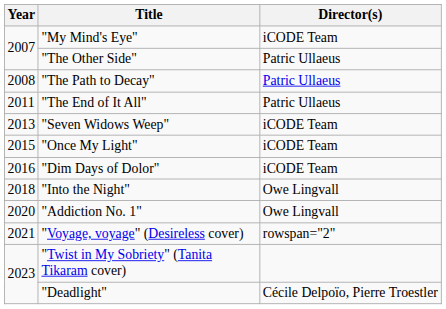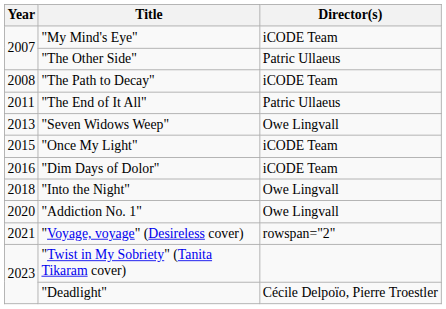(302, 80) Patric Ullaeus -> (300, 80) iCODE Team
(300, 124) iCODE Team -> (301, 124) Owe Lingvall
